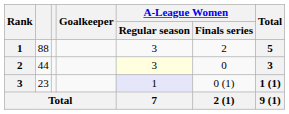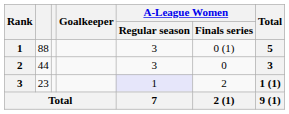(224, 48) 2 -> (224, 48) 0 (1)
(154, 65) lightyellow background -> (154, 65) no background
(224, 83) 0 (1) -> (224, 83) 2
